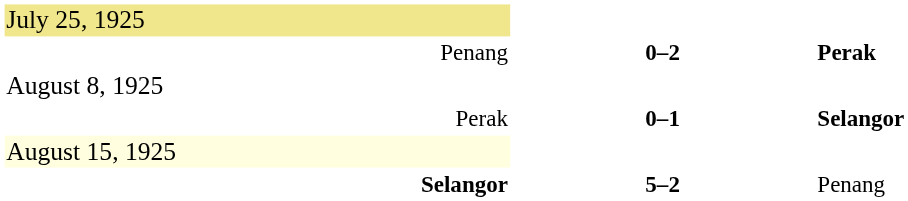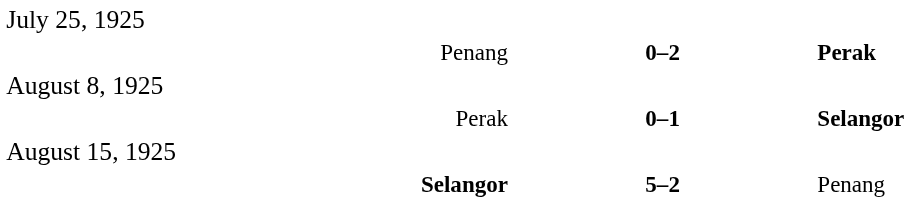(76, 20) khaki background -> (76, 20) no background
(91, 151) lightyellow background -> (91, 151) no background
